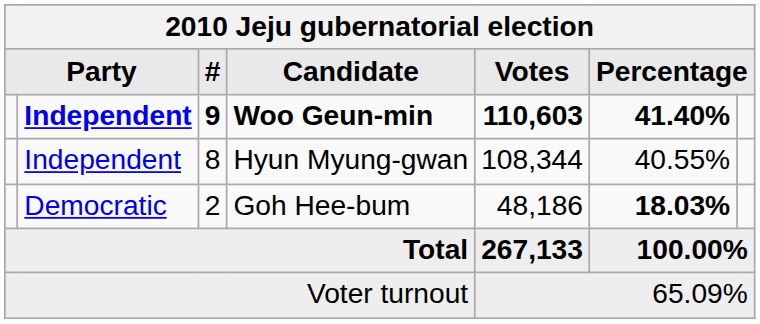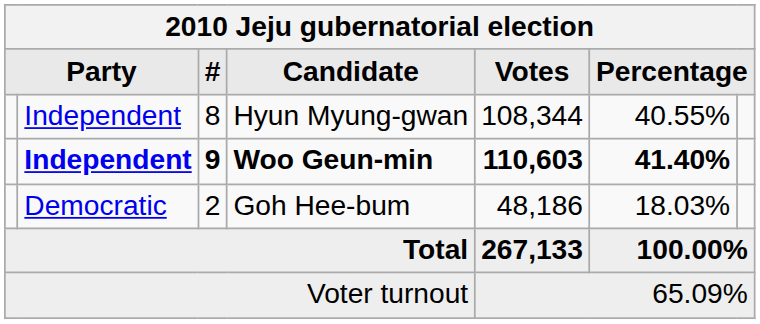rows swapped: (333, 116) <-> (351, 160)
(682, 205) bold -> (682, 205) normal
